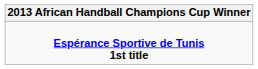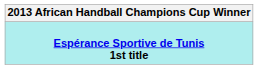(129, 49) no background -> (129, 49) paleturquoise background
